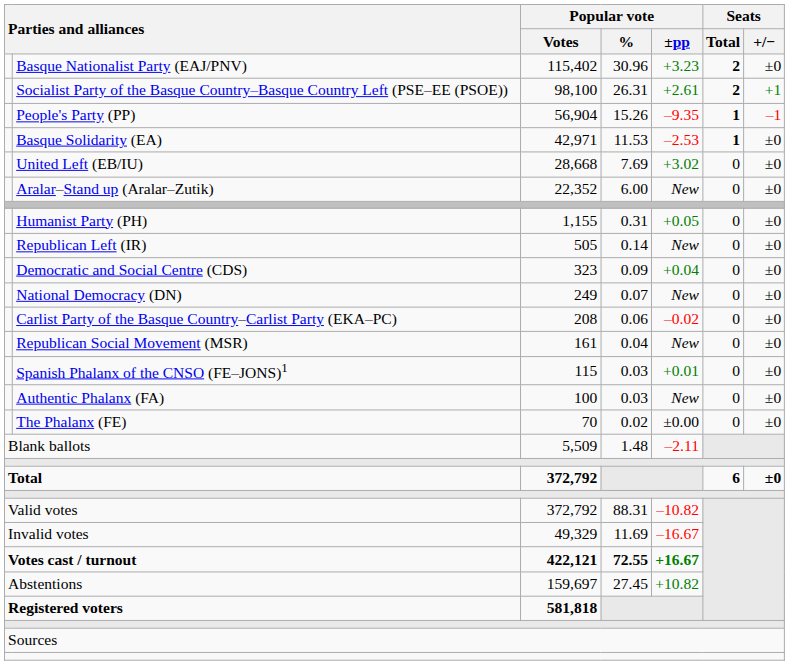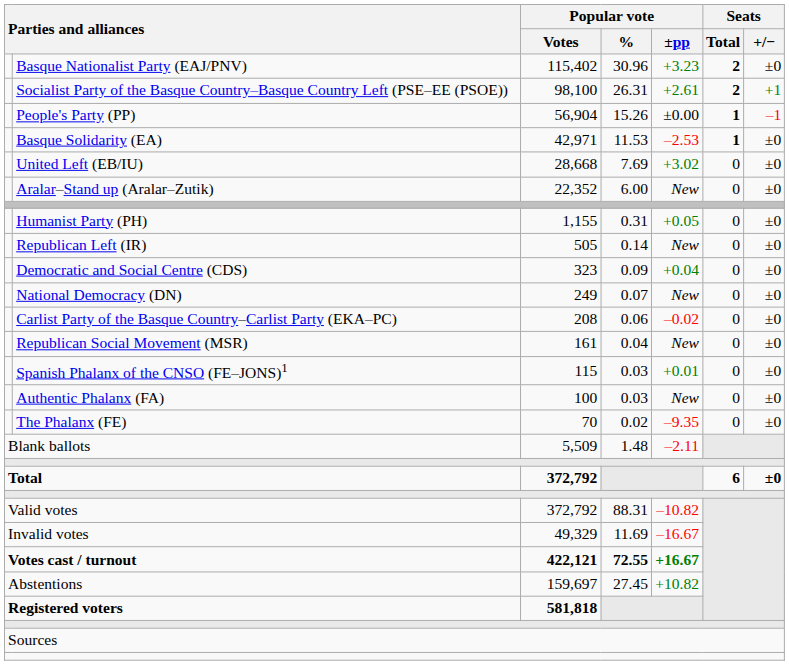(681, 115) –9.35 -> (681, 115) ±0.00
(681, 421) ±0.00 -> (681, 421) –9.35
